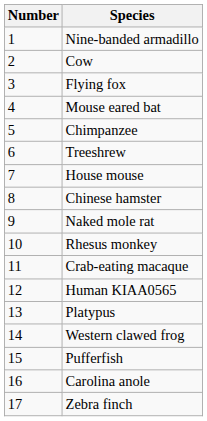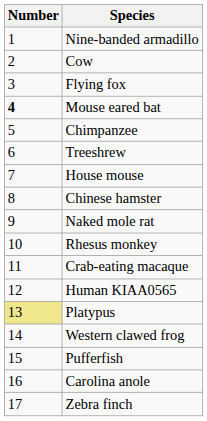(11, 107) normal -> (11, 107) bold
(15, 312) no background -> (15, 312) khaki background
